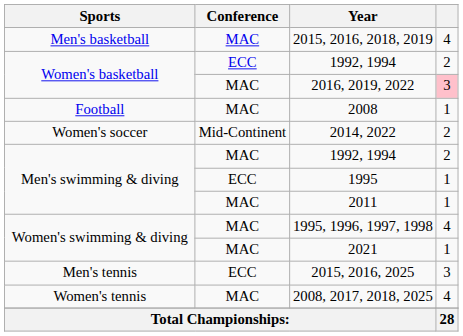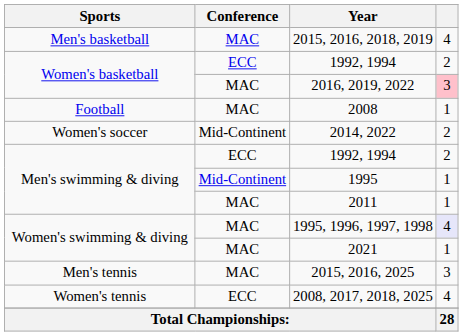(242, 156) MAC -> (242, 156) ECC
(242, 179) ECC -> (242, 179) Mid-Continent
(447, 226) no background -> (447, 226) lavender background
(242, 272) ECC -> (242, 272) MAC
(242, 296) MAC -> (242, 296) ECC
